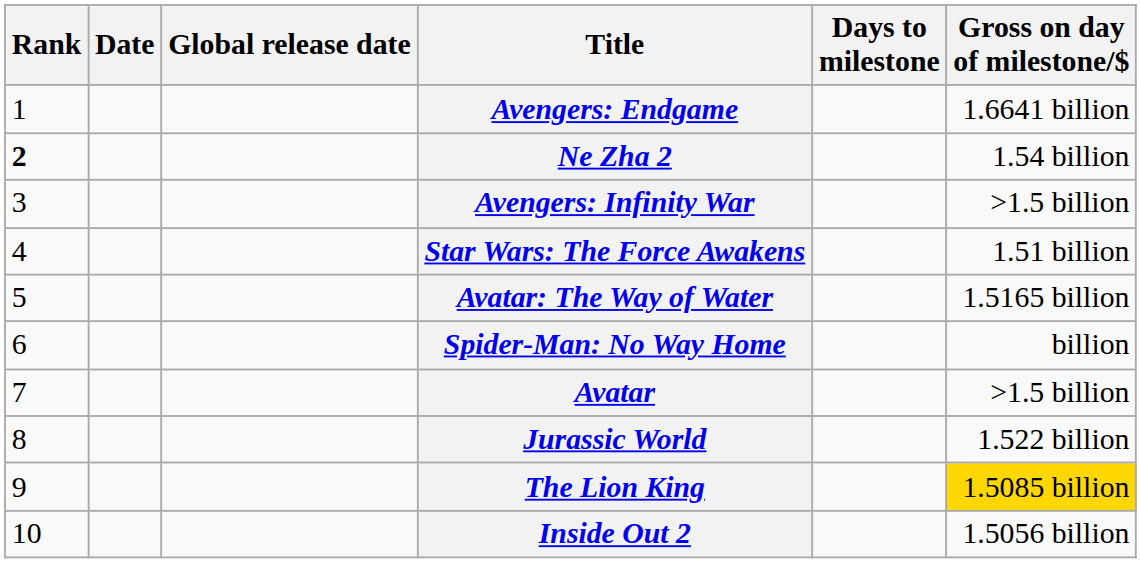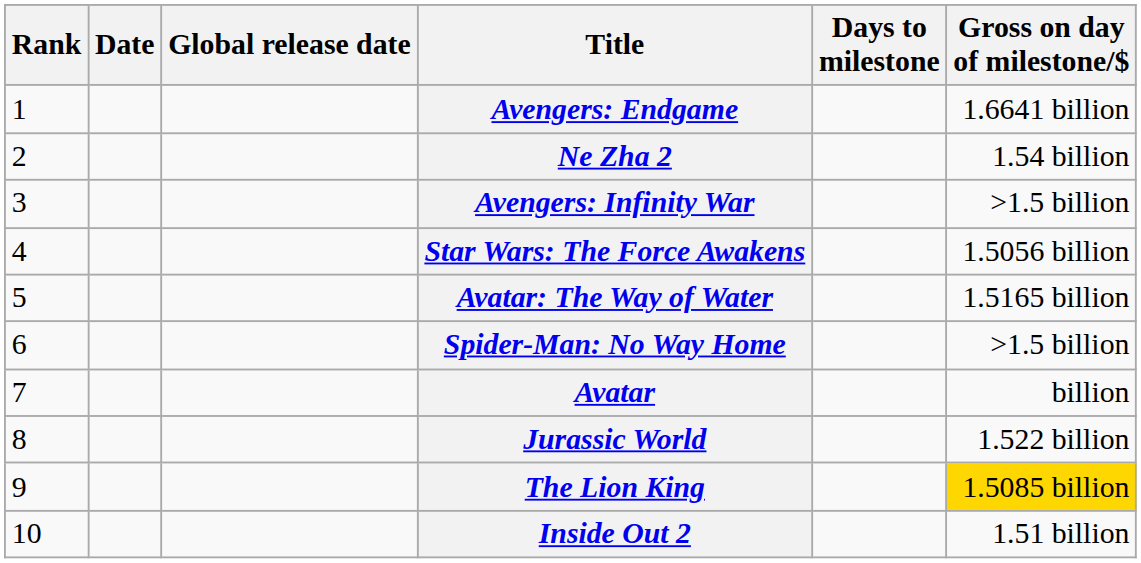(19, 155) bold -> (19, 155) normal
(1061, 250) 1.51 billion -> (1046, 250) 1.5056 billion
(1087, 344) billion -> (1060, 344) >1.5 billion
(1060, 391) >1.5 billion -> (1087, 391) billion
(1046, 533) 1.5056 billion -> (1061, 533) 1.51 billion
